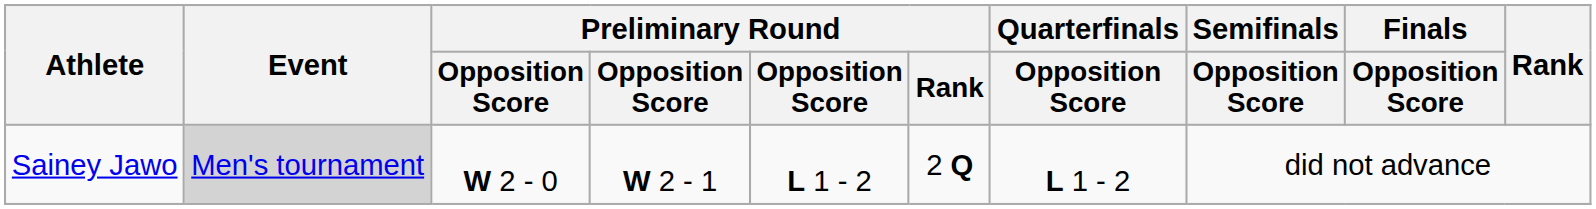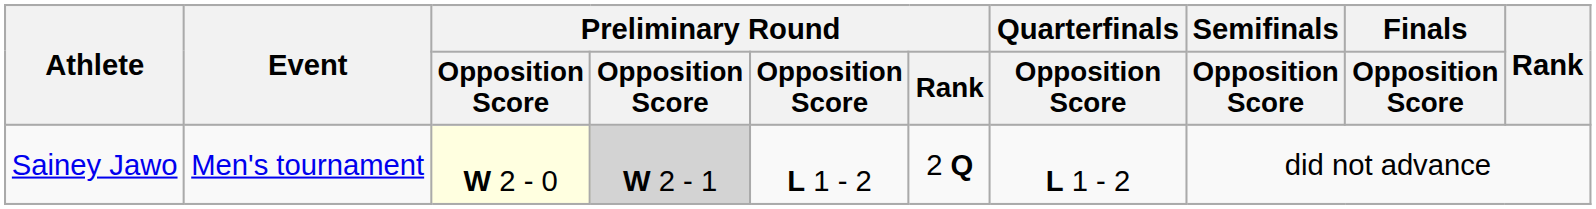(308, 165) lightgrey background -> (308, 165) no background
(511, 181) no background -> (511, 181) lightyellow background
(670, 181) no background -> (670, 181) lightgrey background
